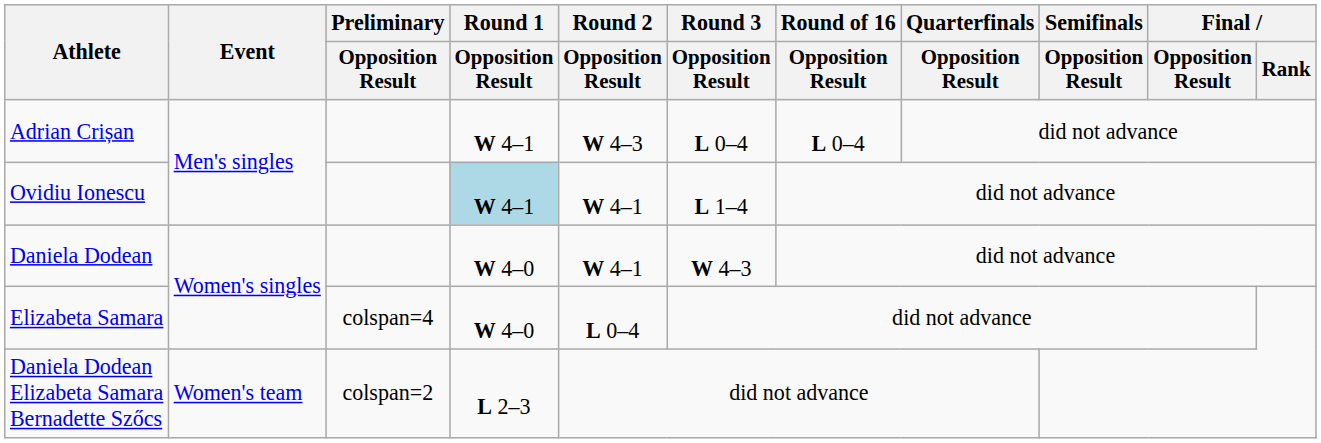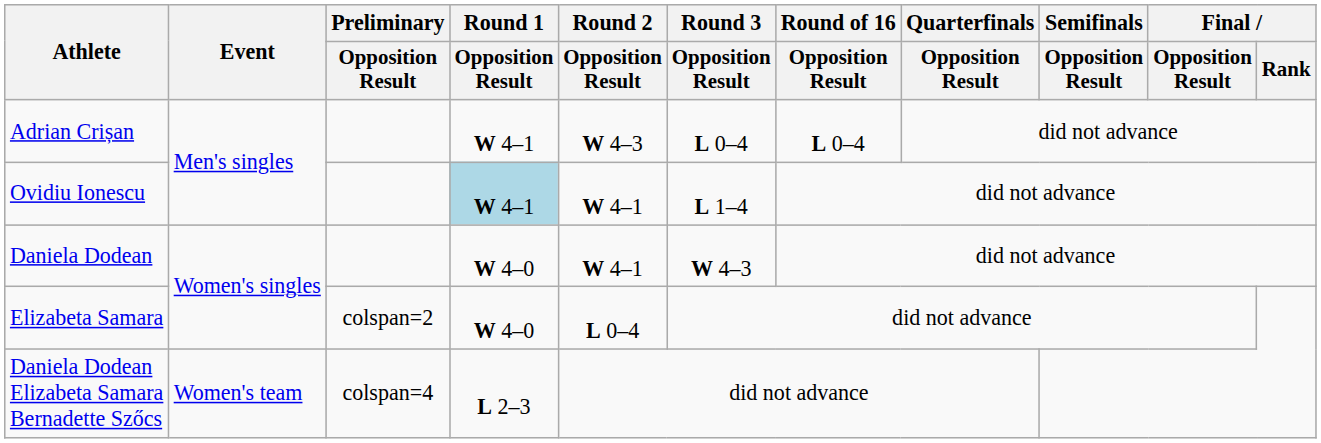(388, 318) colspan=4 -> (388, 318) colspan=2
(388, 393) colspan=2 -> (388, 393) colspan=4
